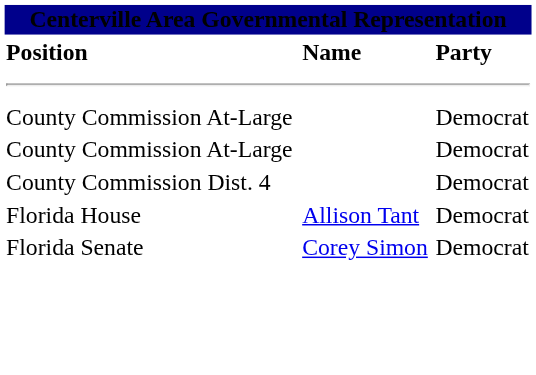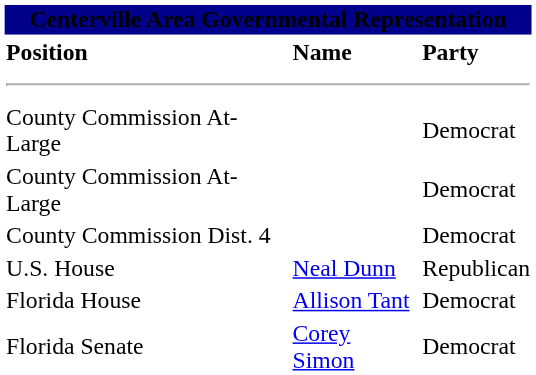+ row: (60, 268)
